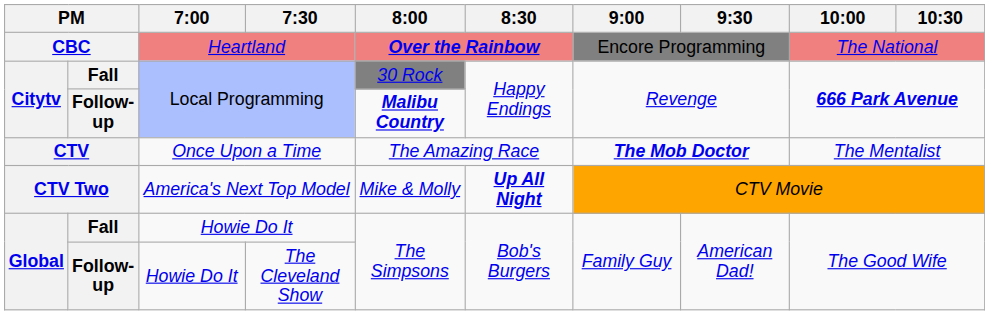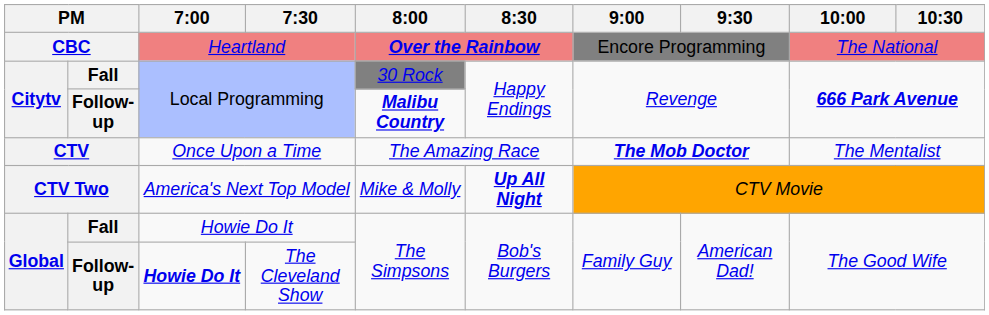(192, 275) normal -> (192, 275) bold
